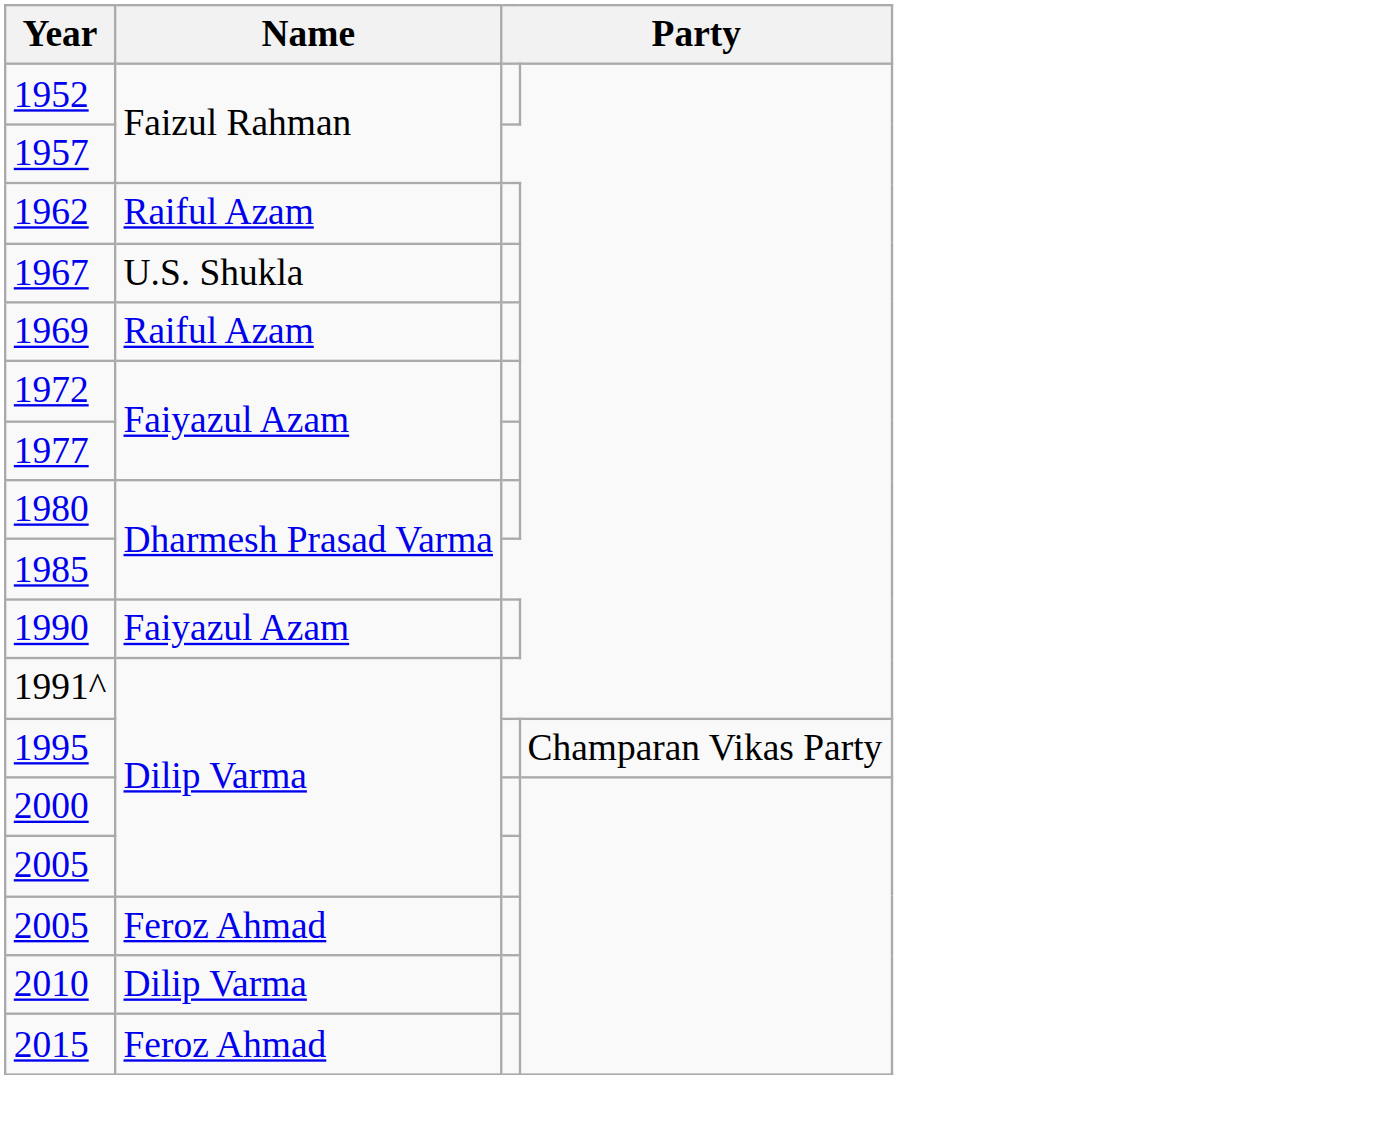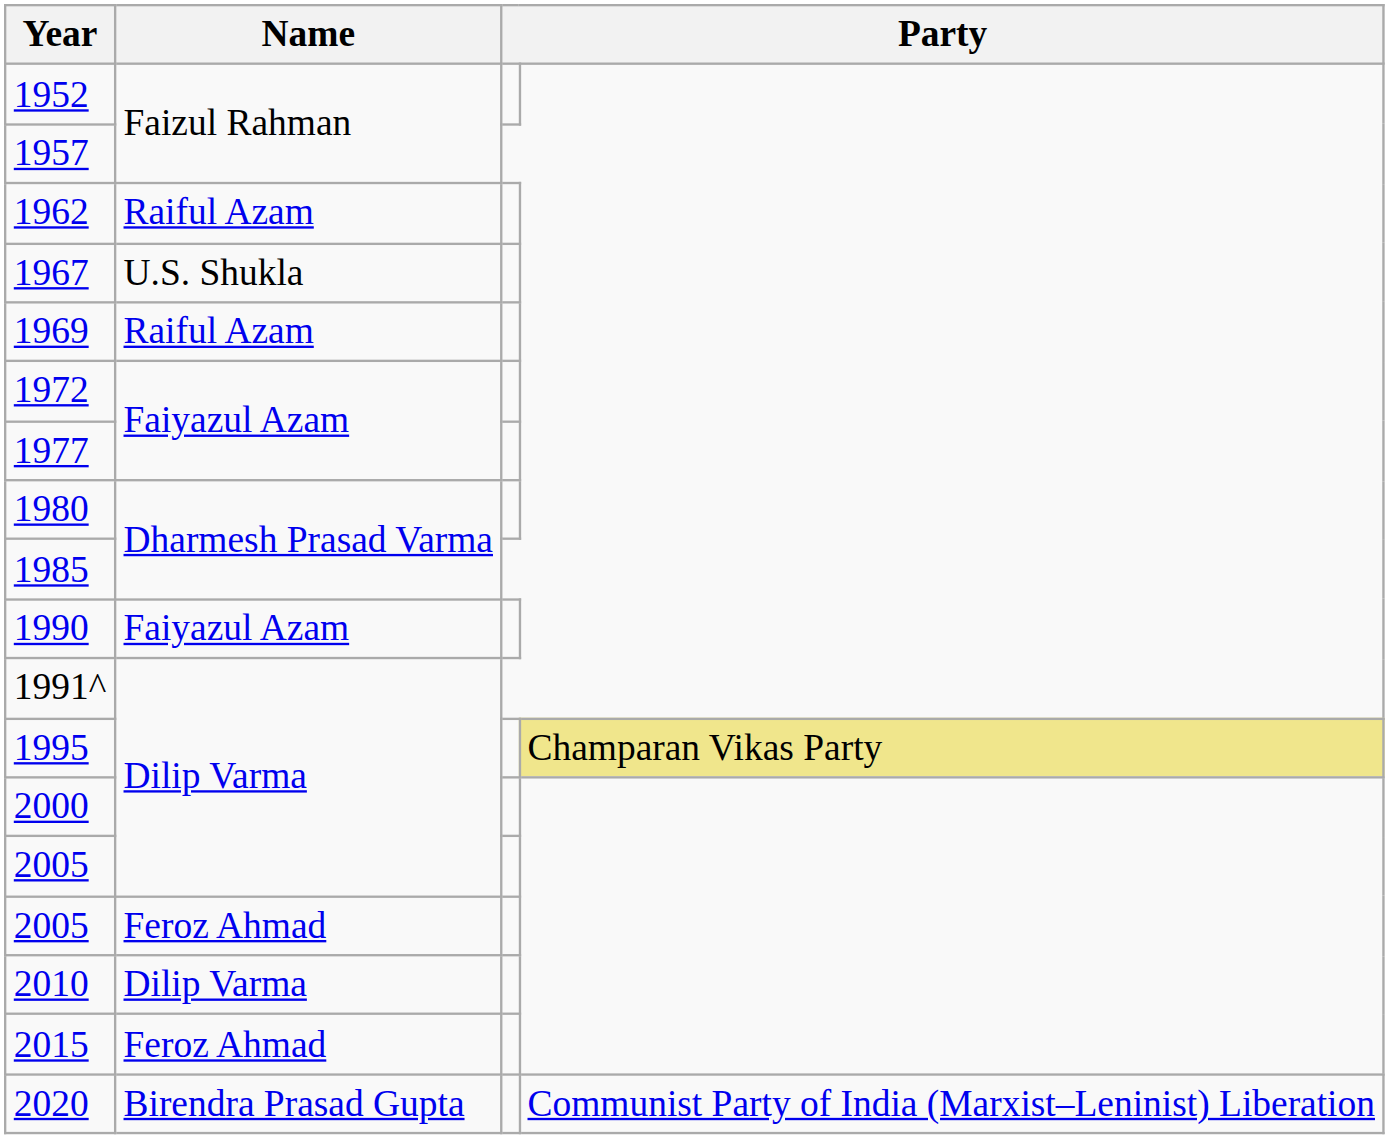(705, 746) no background -> (705, 746) khaki background
+ row: (51, 1102)
